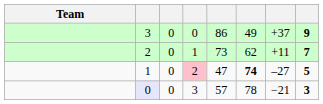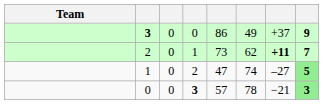(148, 33) normal -> (148, 33) bold
(280, 52) normal -> (280, 52) bold
(195, 71) pink background -> (195, 71) no background
(251, 71) bold -> (251, 71) normal
(307, 71) no background -> (307, 71) lightgreen background
(148, 90) lavender background -> (148, 90) no background
(195, 90) normal -> (195, 90) bold
(307, 90) no background -> (307, 90) lightgreen background
